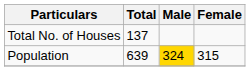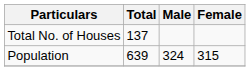(173, 55) gold background -> (173, 55) no background
